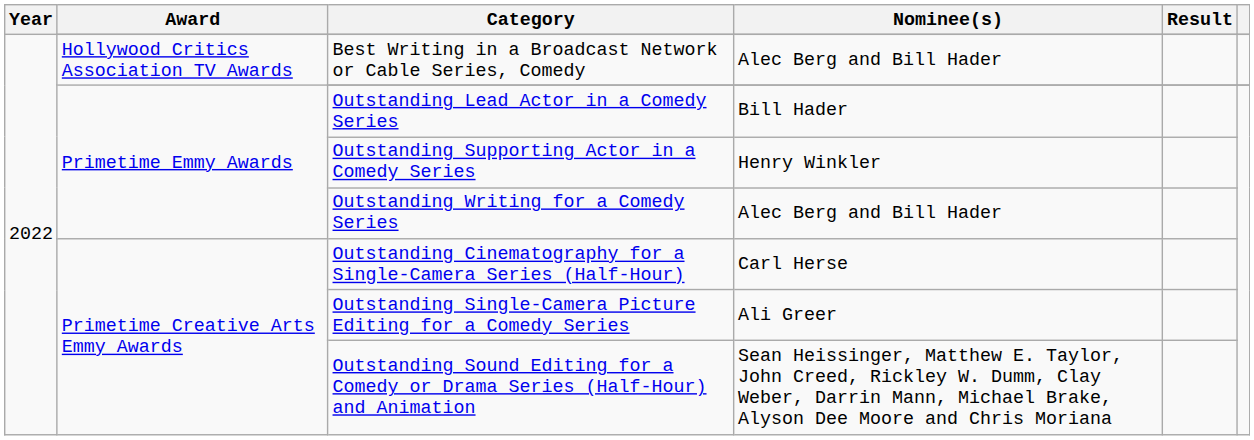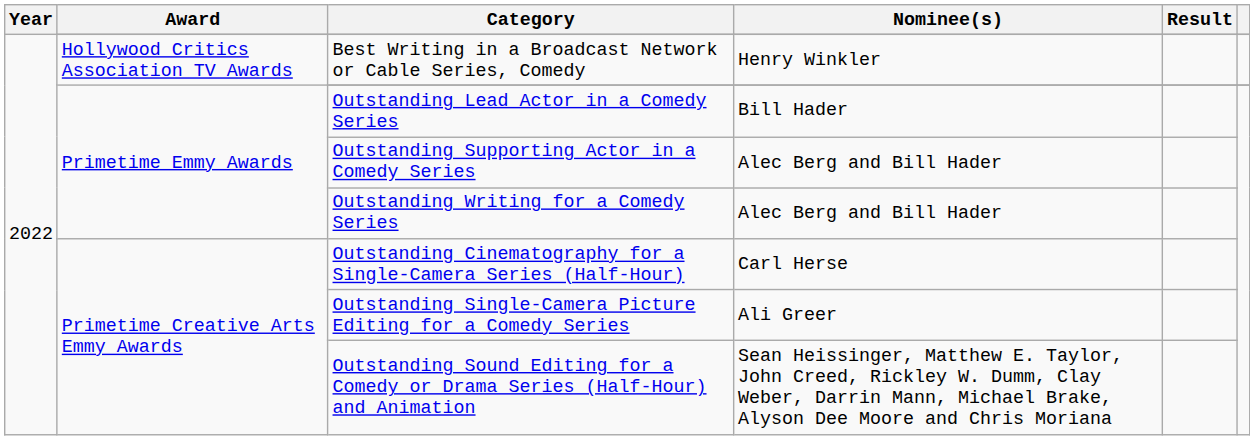(870, 60) Alec Berg and Bill Hader -> (809, 60) Henry Winkler
(809, 162) Henry Winkler -> (870, 162) Alec Berg and Bill Hader
